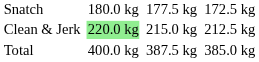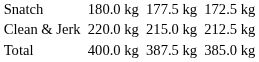(113, 29) lightgreen background -> (113, 29) no background
